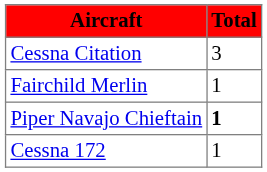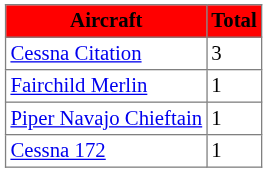(216, 118) bold -> (216, 118) normal
